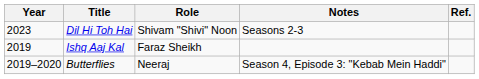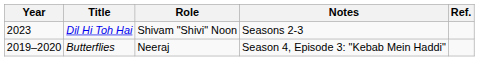- row: (95, 47)
